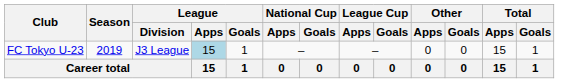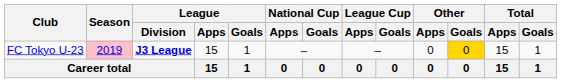(109, 50) no background -> (109, 50) pink background
(162, 50) normal -> (163, 50) bold
(209, 50) lightblue background -> (211, 50) no background
(464, 50) no background -> (466, 50) gold background
